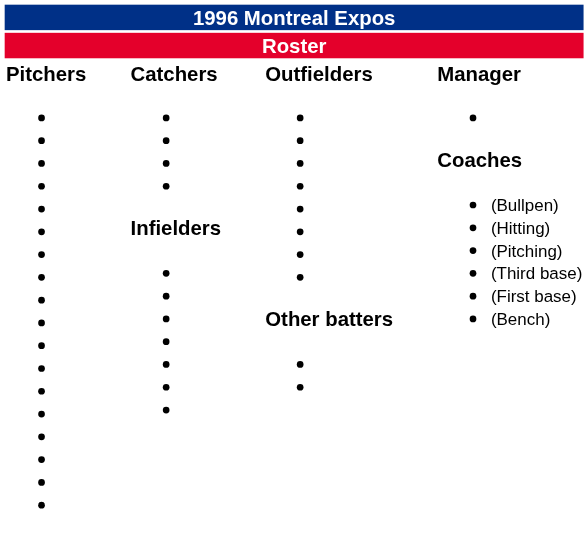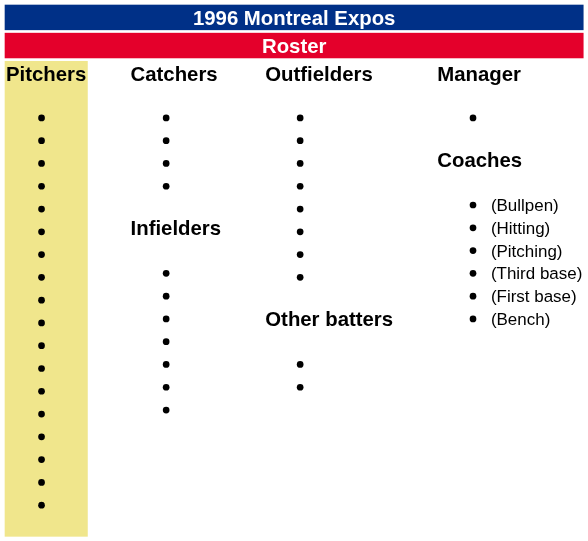(46, 289) no background -> (46, 289) khaki background
